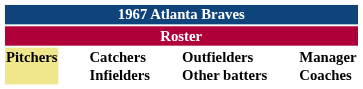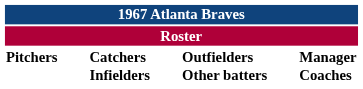(32, 57) khaki background -> (32, 57) no background
